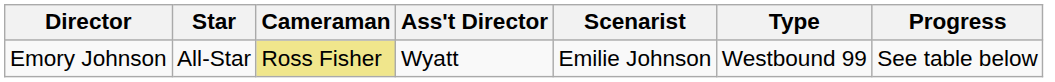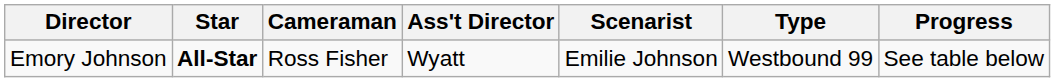(214, 58) normal -> (217, 58) bold
(322, 58) khaki background -> (328, 58) no background
